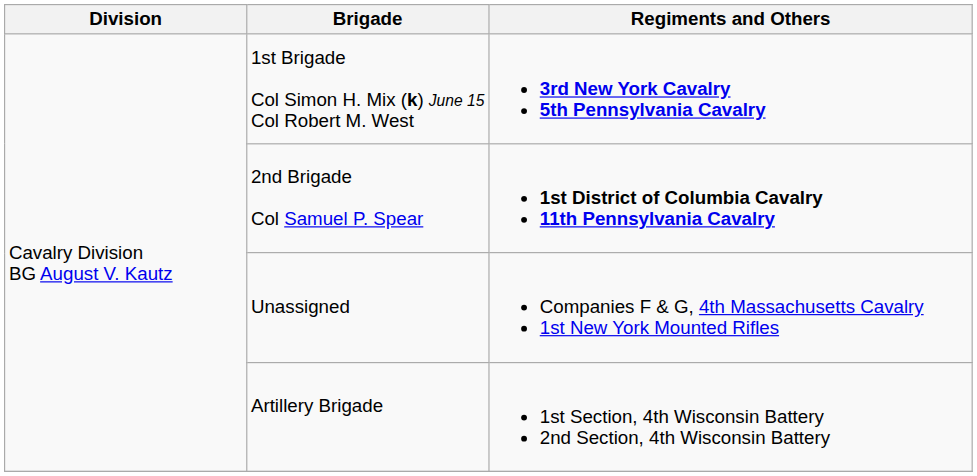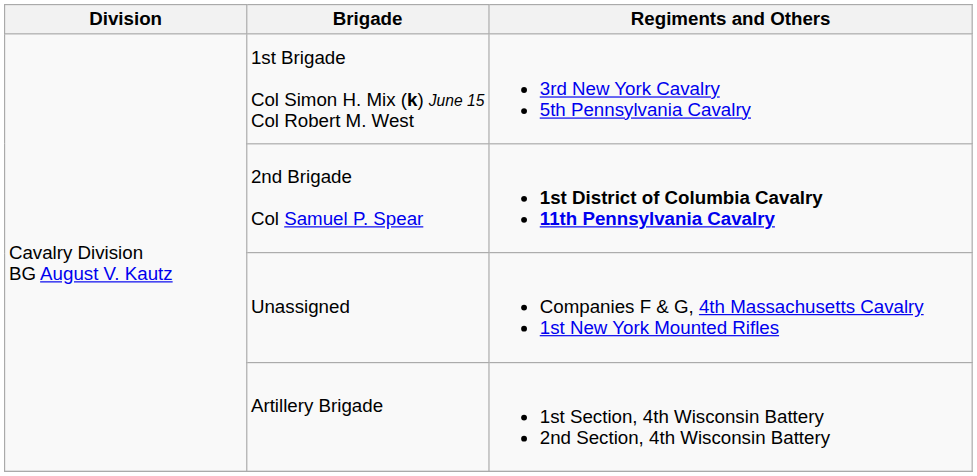(731, 99) bold -> (731, 99) normal
